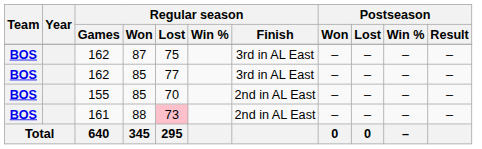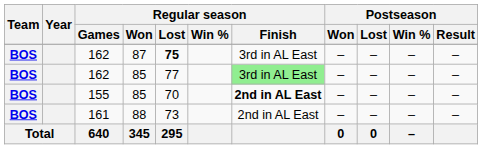(172, 55) normal -> (172, 55) bold
(275, 75) no background -> (278, 75) lightgreen background
(275, 94) normal -> (278, 94) bold
(172, 114) pink background -> (172, 114) no background
